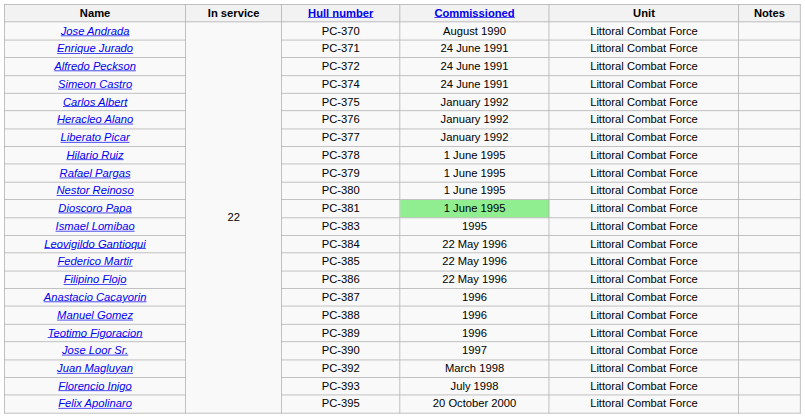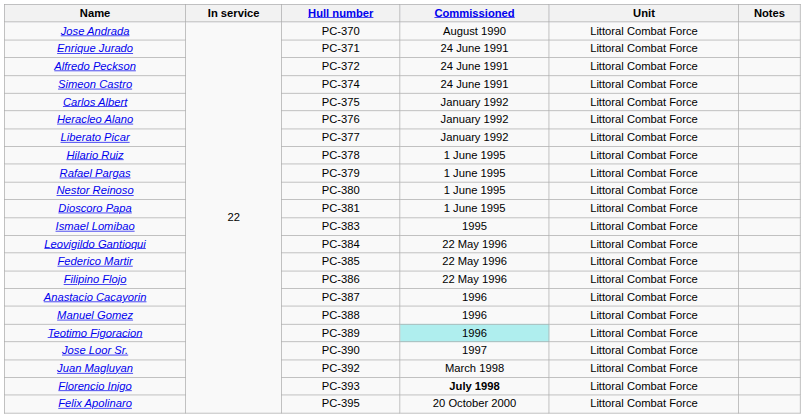(475, 208) lightgreen background -> (475, 208) no background
(475, 333) no background -> (475, 333) paleturquoise background
(475, 386) normal -> (475, 386) bold
